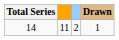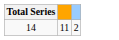- column: (97, 12)
